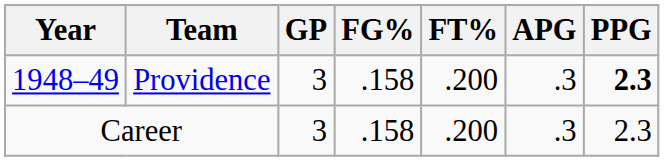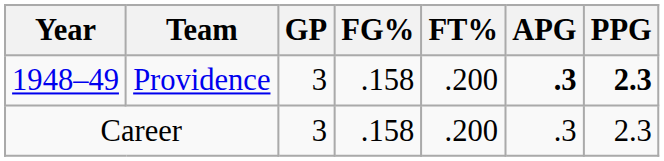(565, 80) normal -> (565, 80) bold
